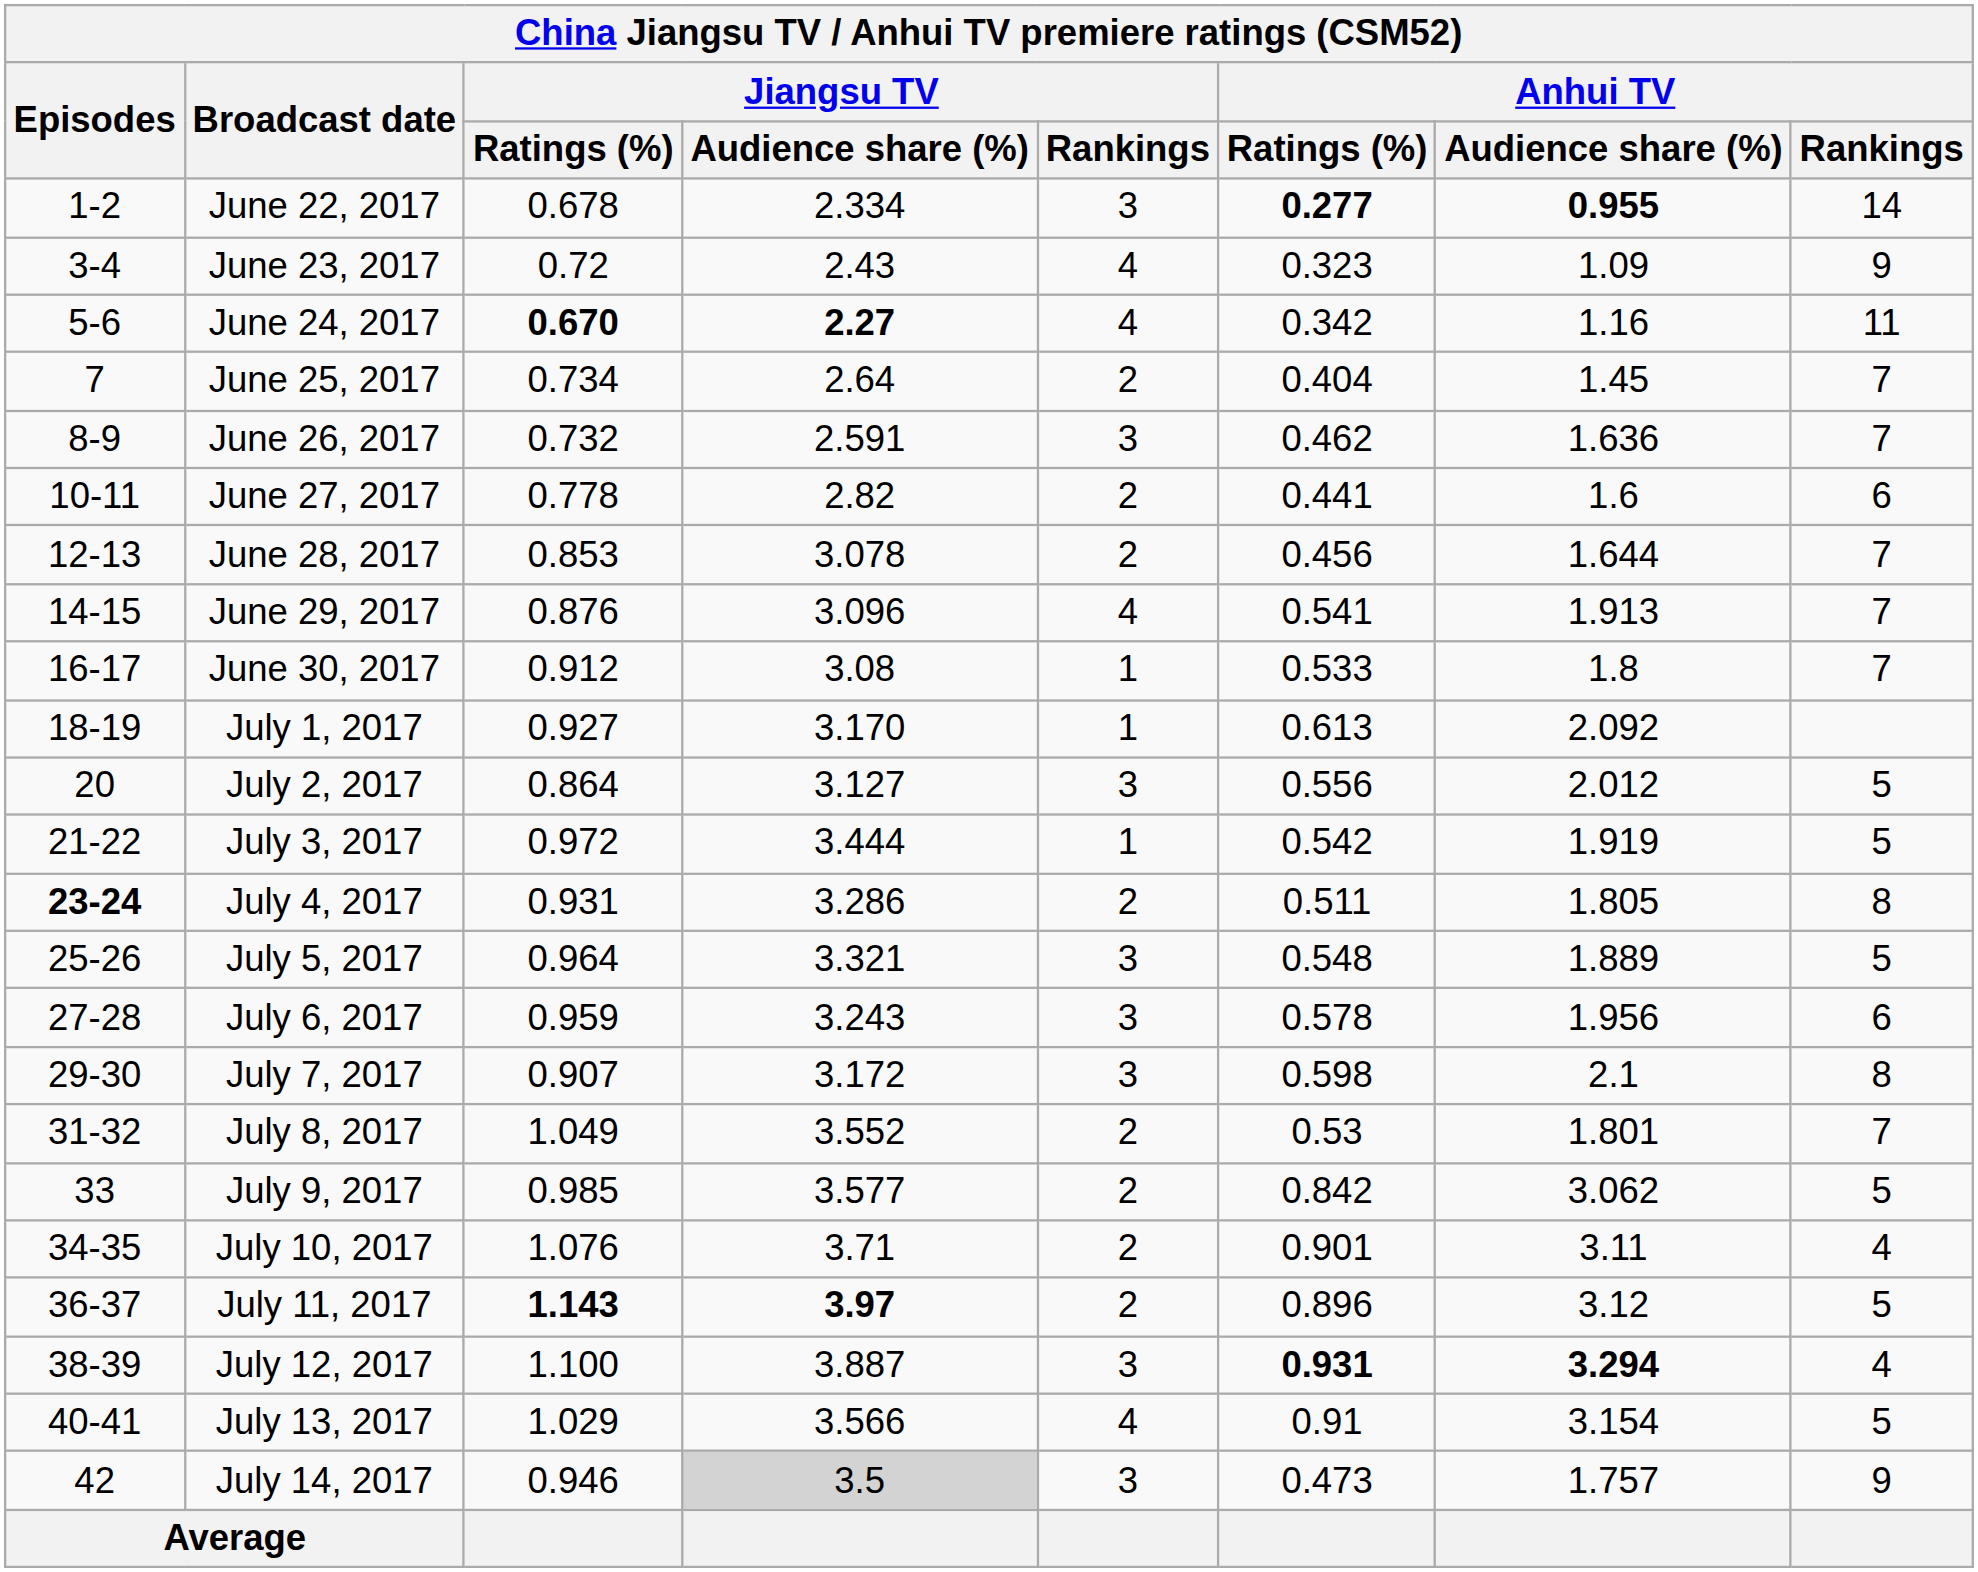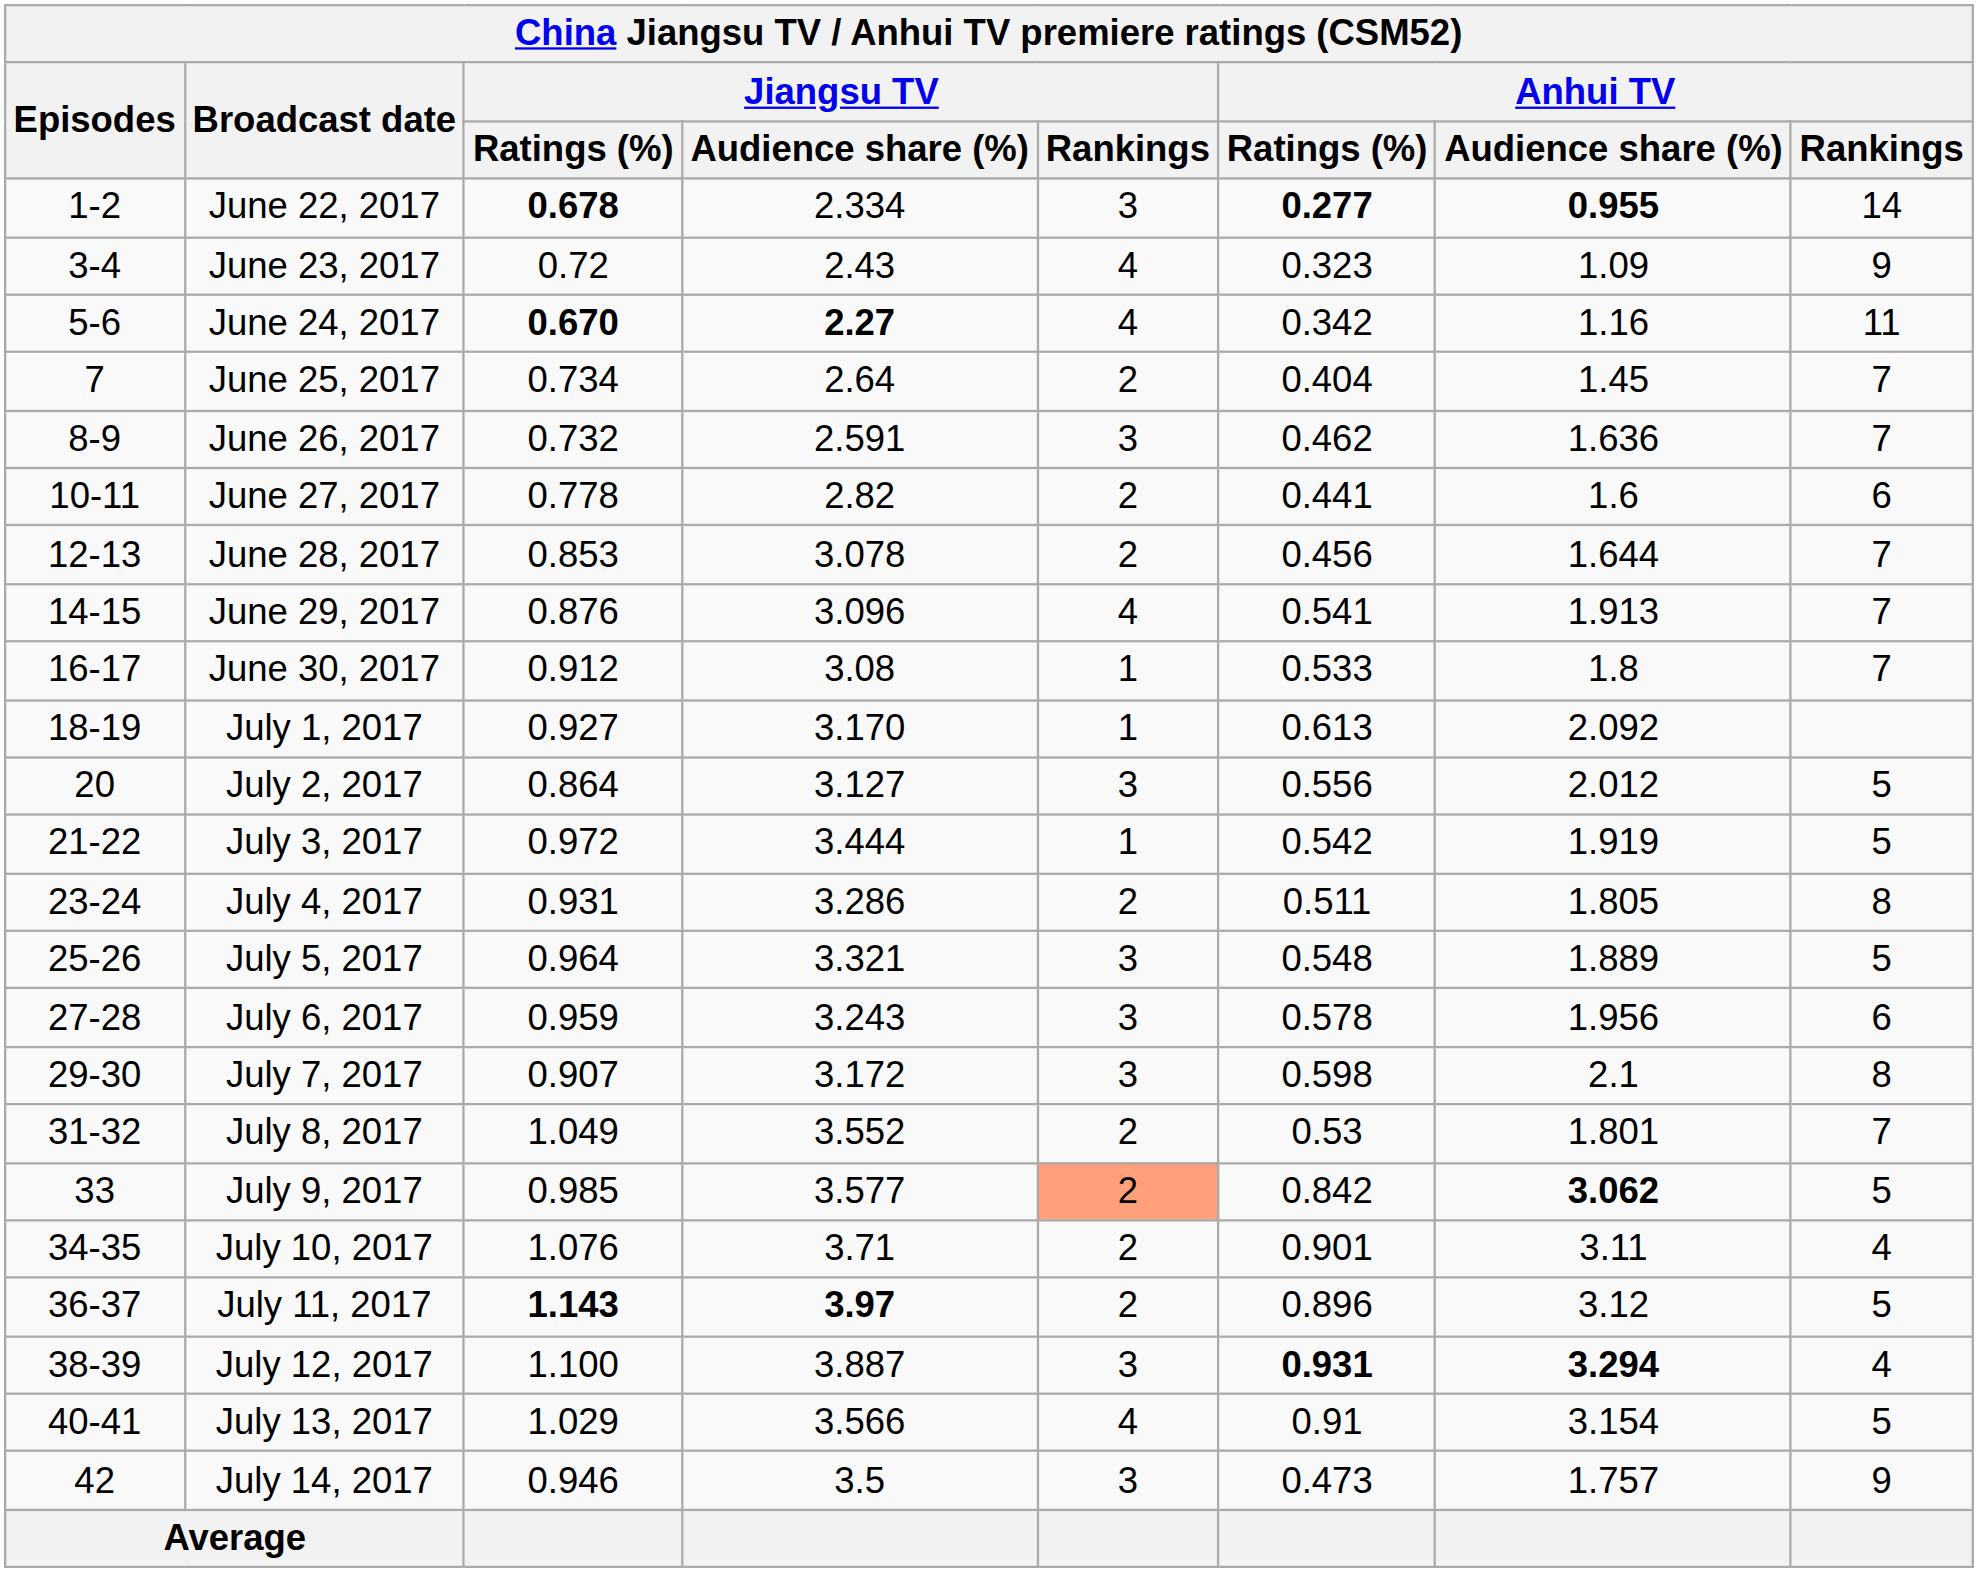(573, 206) normal -> (573, 206) bold
(95, 901) bold -> (95, 901) normal
(1128, 1190) no background -> (1128, 1190) lightsalmon background
(1613, 1190) normal -> (1613, 1190) bold
(860, 1479) lightgrey background -> (860, 1479) no background
